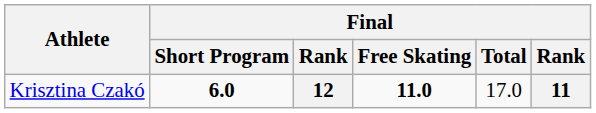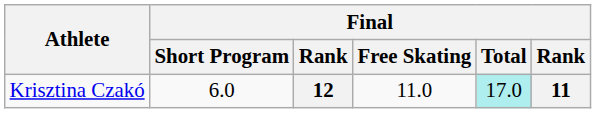(222, 90) bold -> (222, 90) normal
(414, 90) bold -> (414, 90) normal
(504, 90) no background -> (504, 90) paleturquoise background
